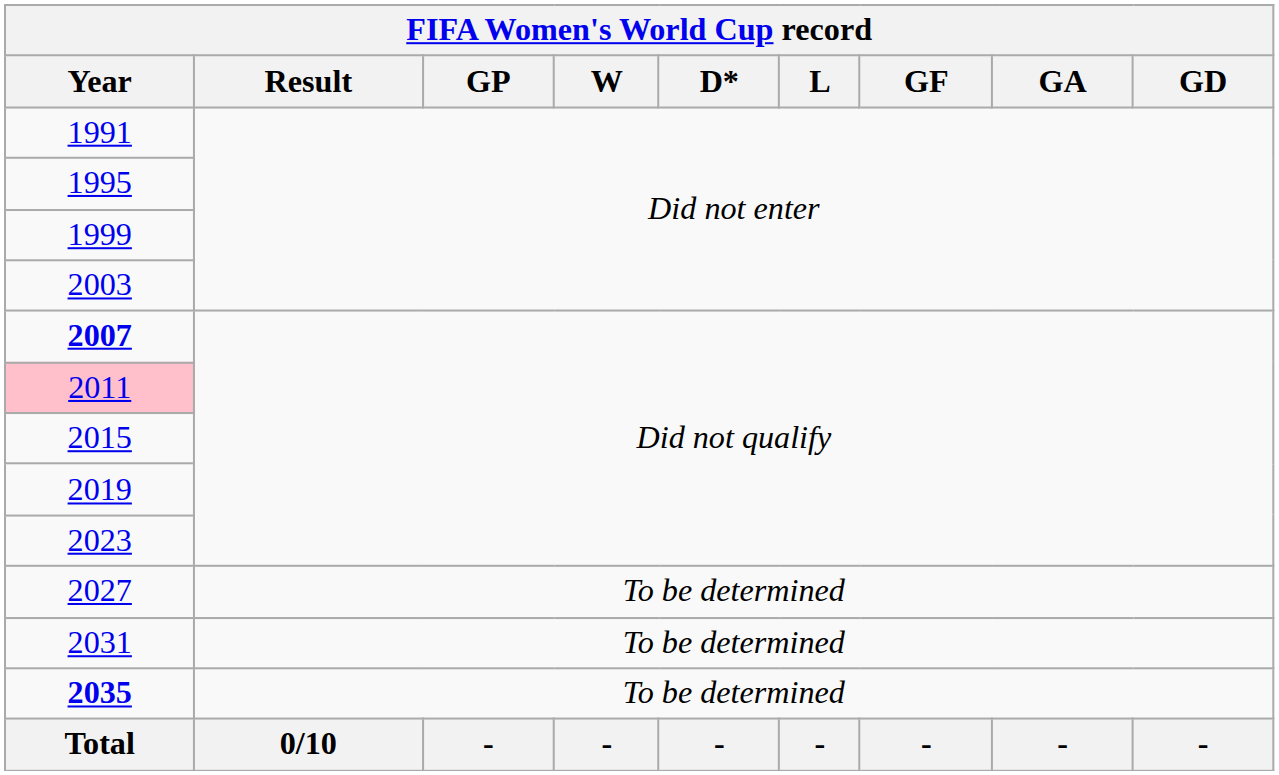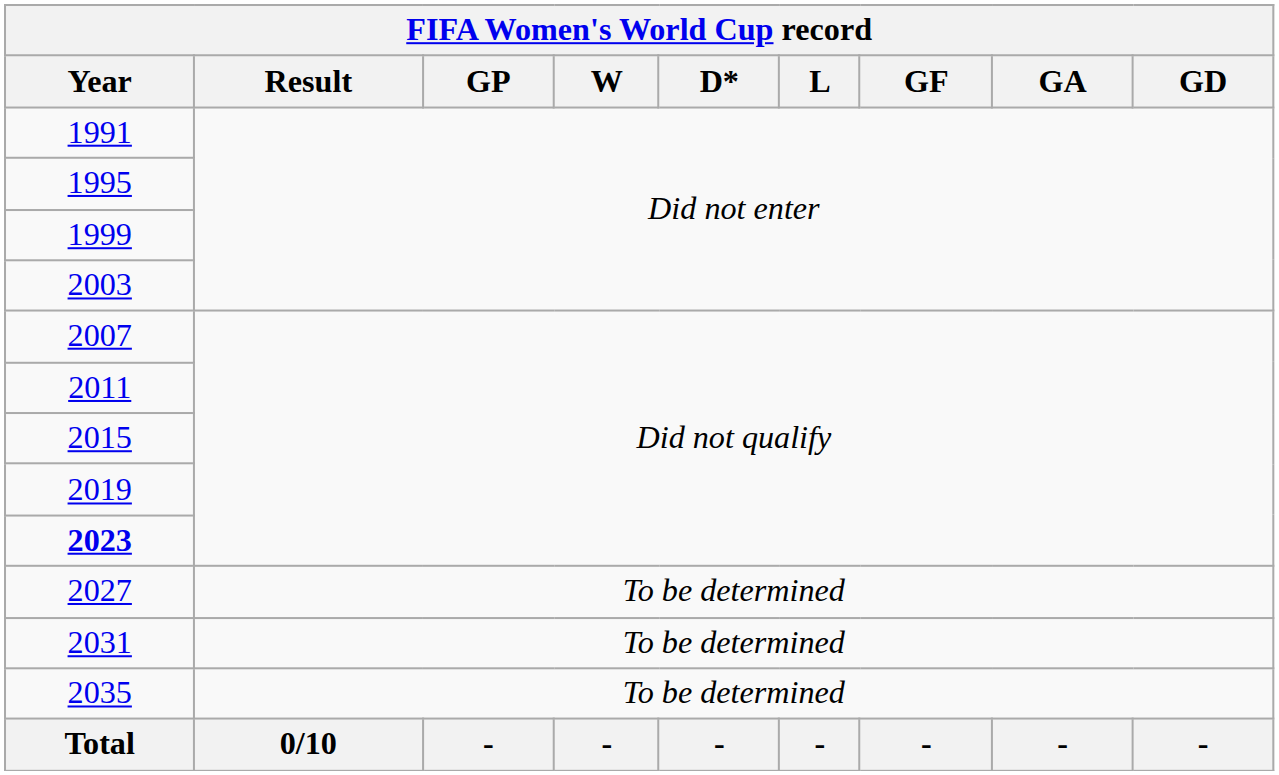(100, 336) bold -> (100, 336) normal
(100, 387) pink background -> (100, 387) no background
(100, 540) normal -> (100, 540) bold
(100, 693) bold -> (100, 693) normal
